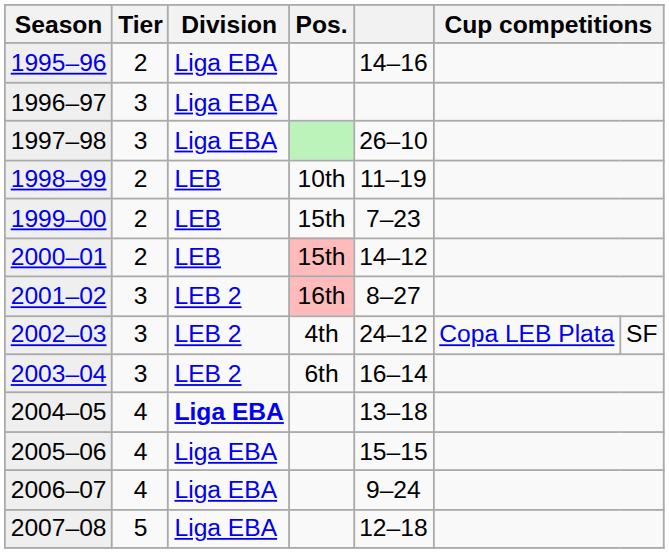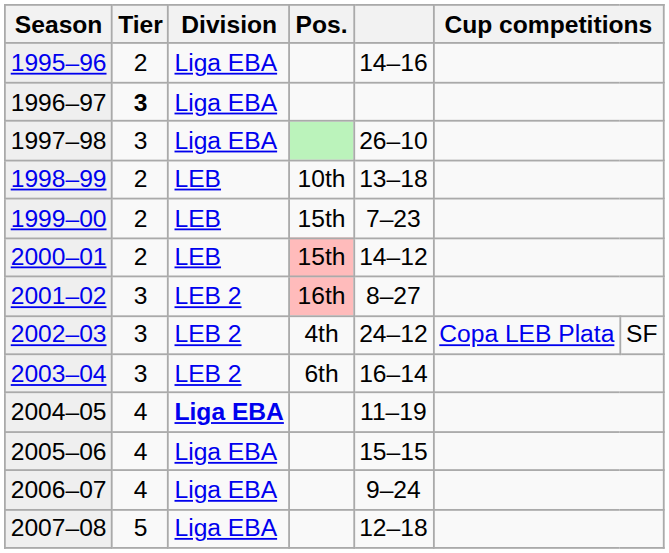(141, 102) normal -> (141, 102) bold
(393, 179) 11–19 -> (393, 179) 13–18
(393, 412) 13–18 -> (393, 412) 11–19
